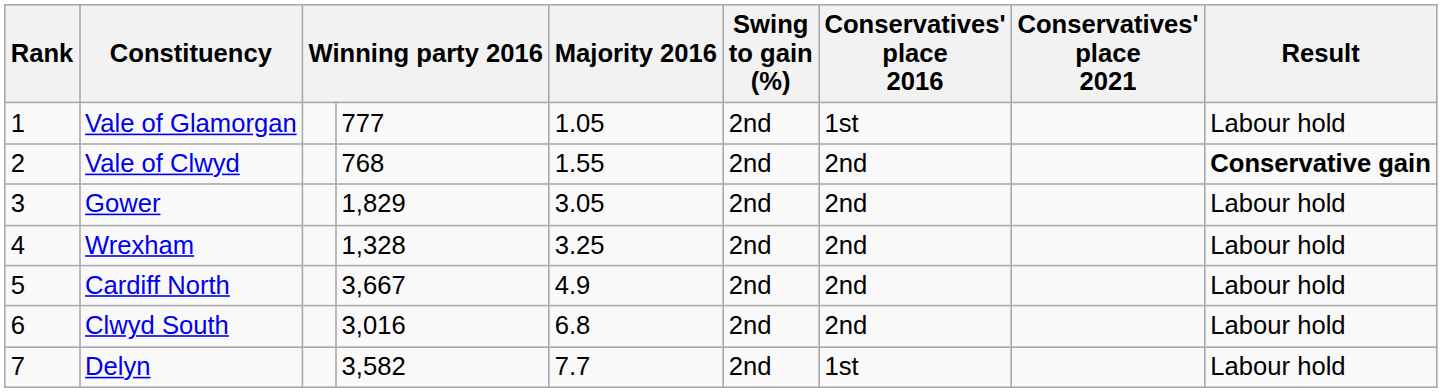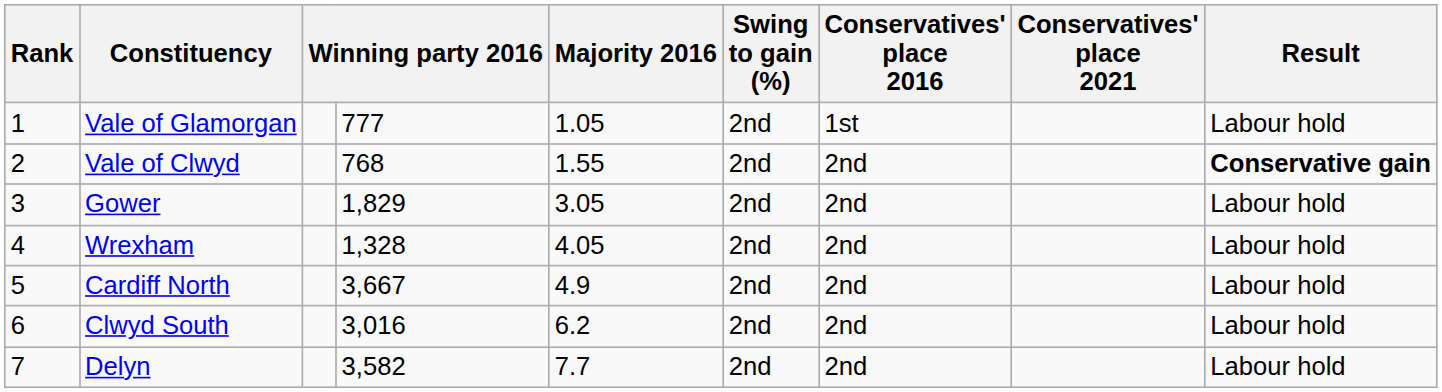(580, 244) 3.25 -> (580, 244) 4.05
(573, 326) 6.8 -> (573, 326) 6.2
(842, 366) 1st -> (846, 366) 2nd
